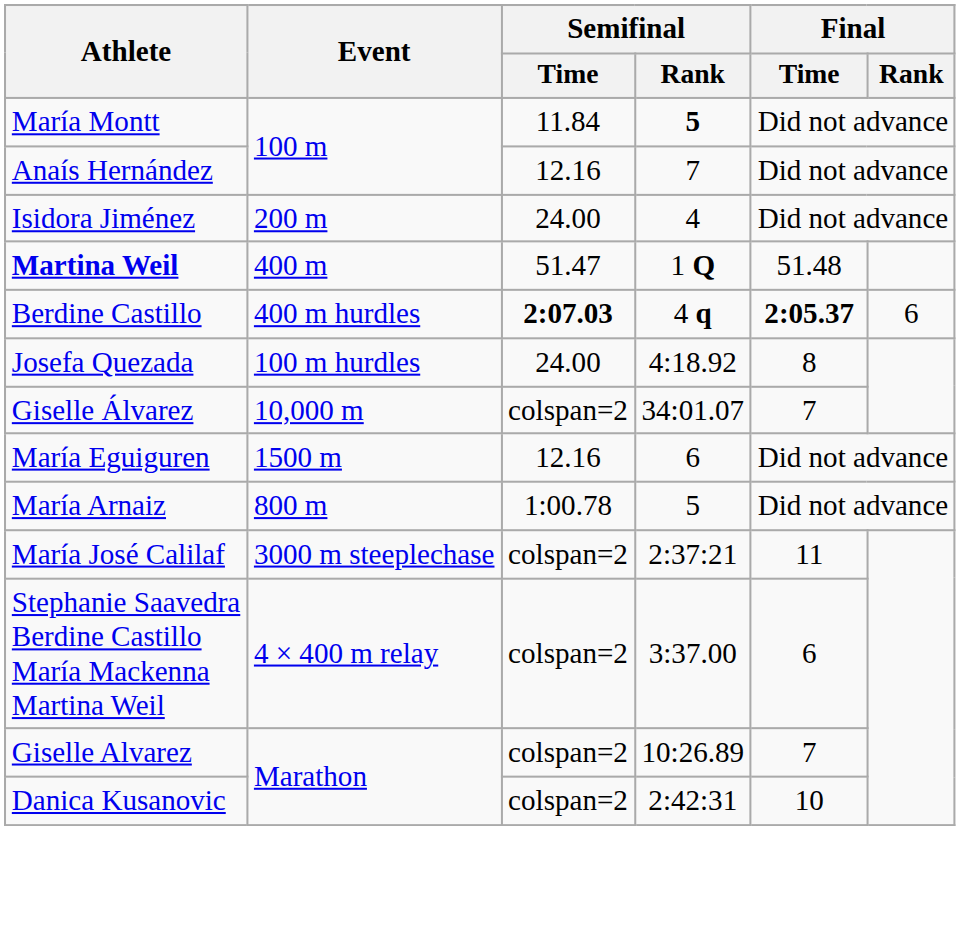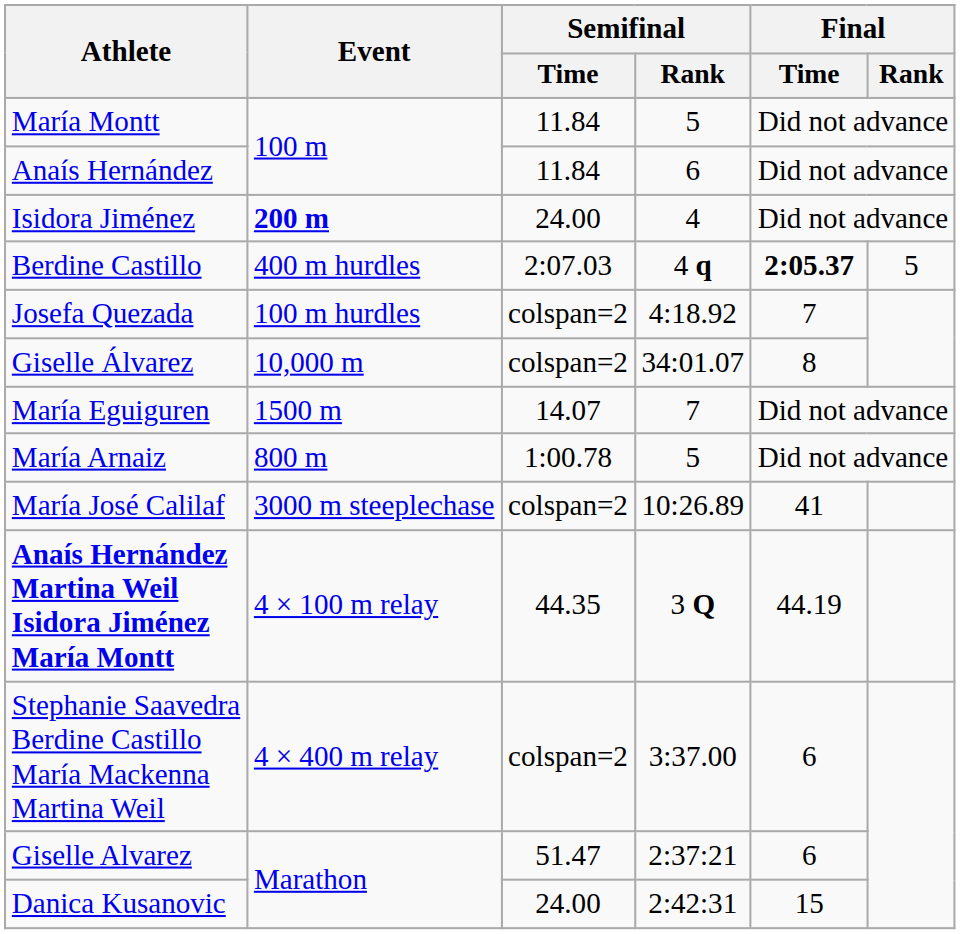(693, 122) bold -> (693, 122) normal
(568, 170) 12.16 -> (568, 170) 11.84
(693, 170) 7 -> (693, 170) 6
(291, 218) normal -> (291, 218) bold
- row: (95, 266)
(568, 314) bold -> (568, 266) normal
(911, 314) 6 -> (911, 266) 5
(568, 362) 24.00 -> (568, 314) colspan=2
(809, 362) 8 -> (809, 314) 7
(809, 410) 7 -> (809, 362) 8
(568, 458) 12.16 -> (568, 410) 14.07
(693, 458) 6 -> (693, 410) 7
(693, 554) 2:37:21 -> (693, 506) 10:26.89
(809, 554) 11 -> (809, 506) 41
+ row: (120, 605)
(568, 752) colspan=2 -> (568, 856) 51.47
(693, 752) 10:26.89 -> (693, 856) 2:37:21
(809, 752) 7 -> (809, 856) 6
(568, 800) colspan=2 -> (568, 903) 24.00
(809, 800) 10 -> (809, 903) 15
